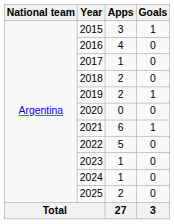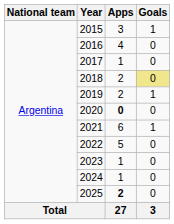(153, 78) no background -> (153, 78) khaki background
(121, 111) normal -> (121, 111) bold
(121, 194) normal -> (121, 194) bold
